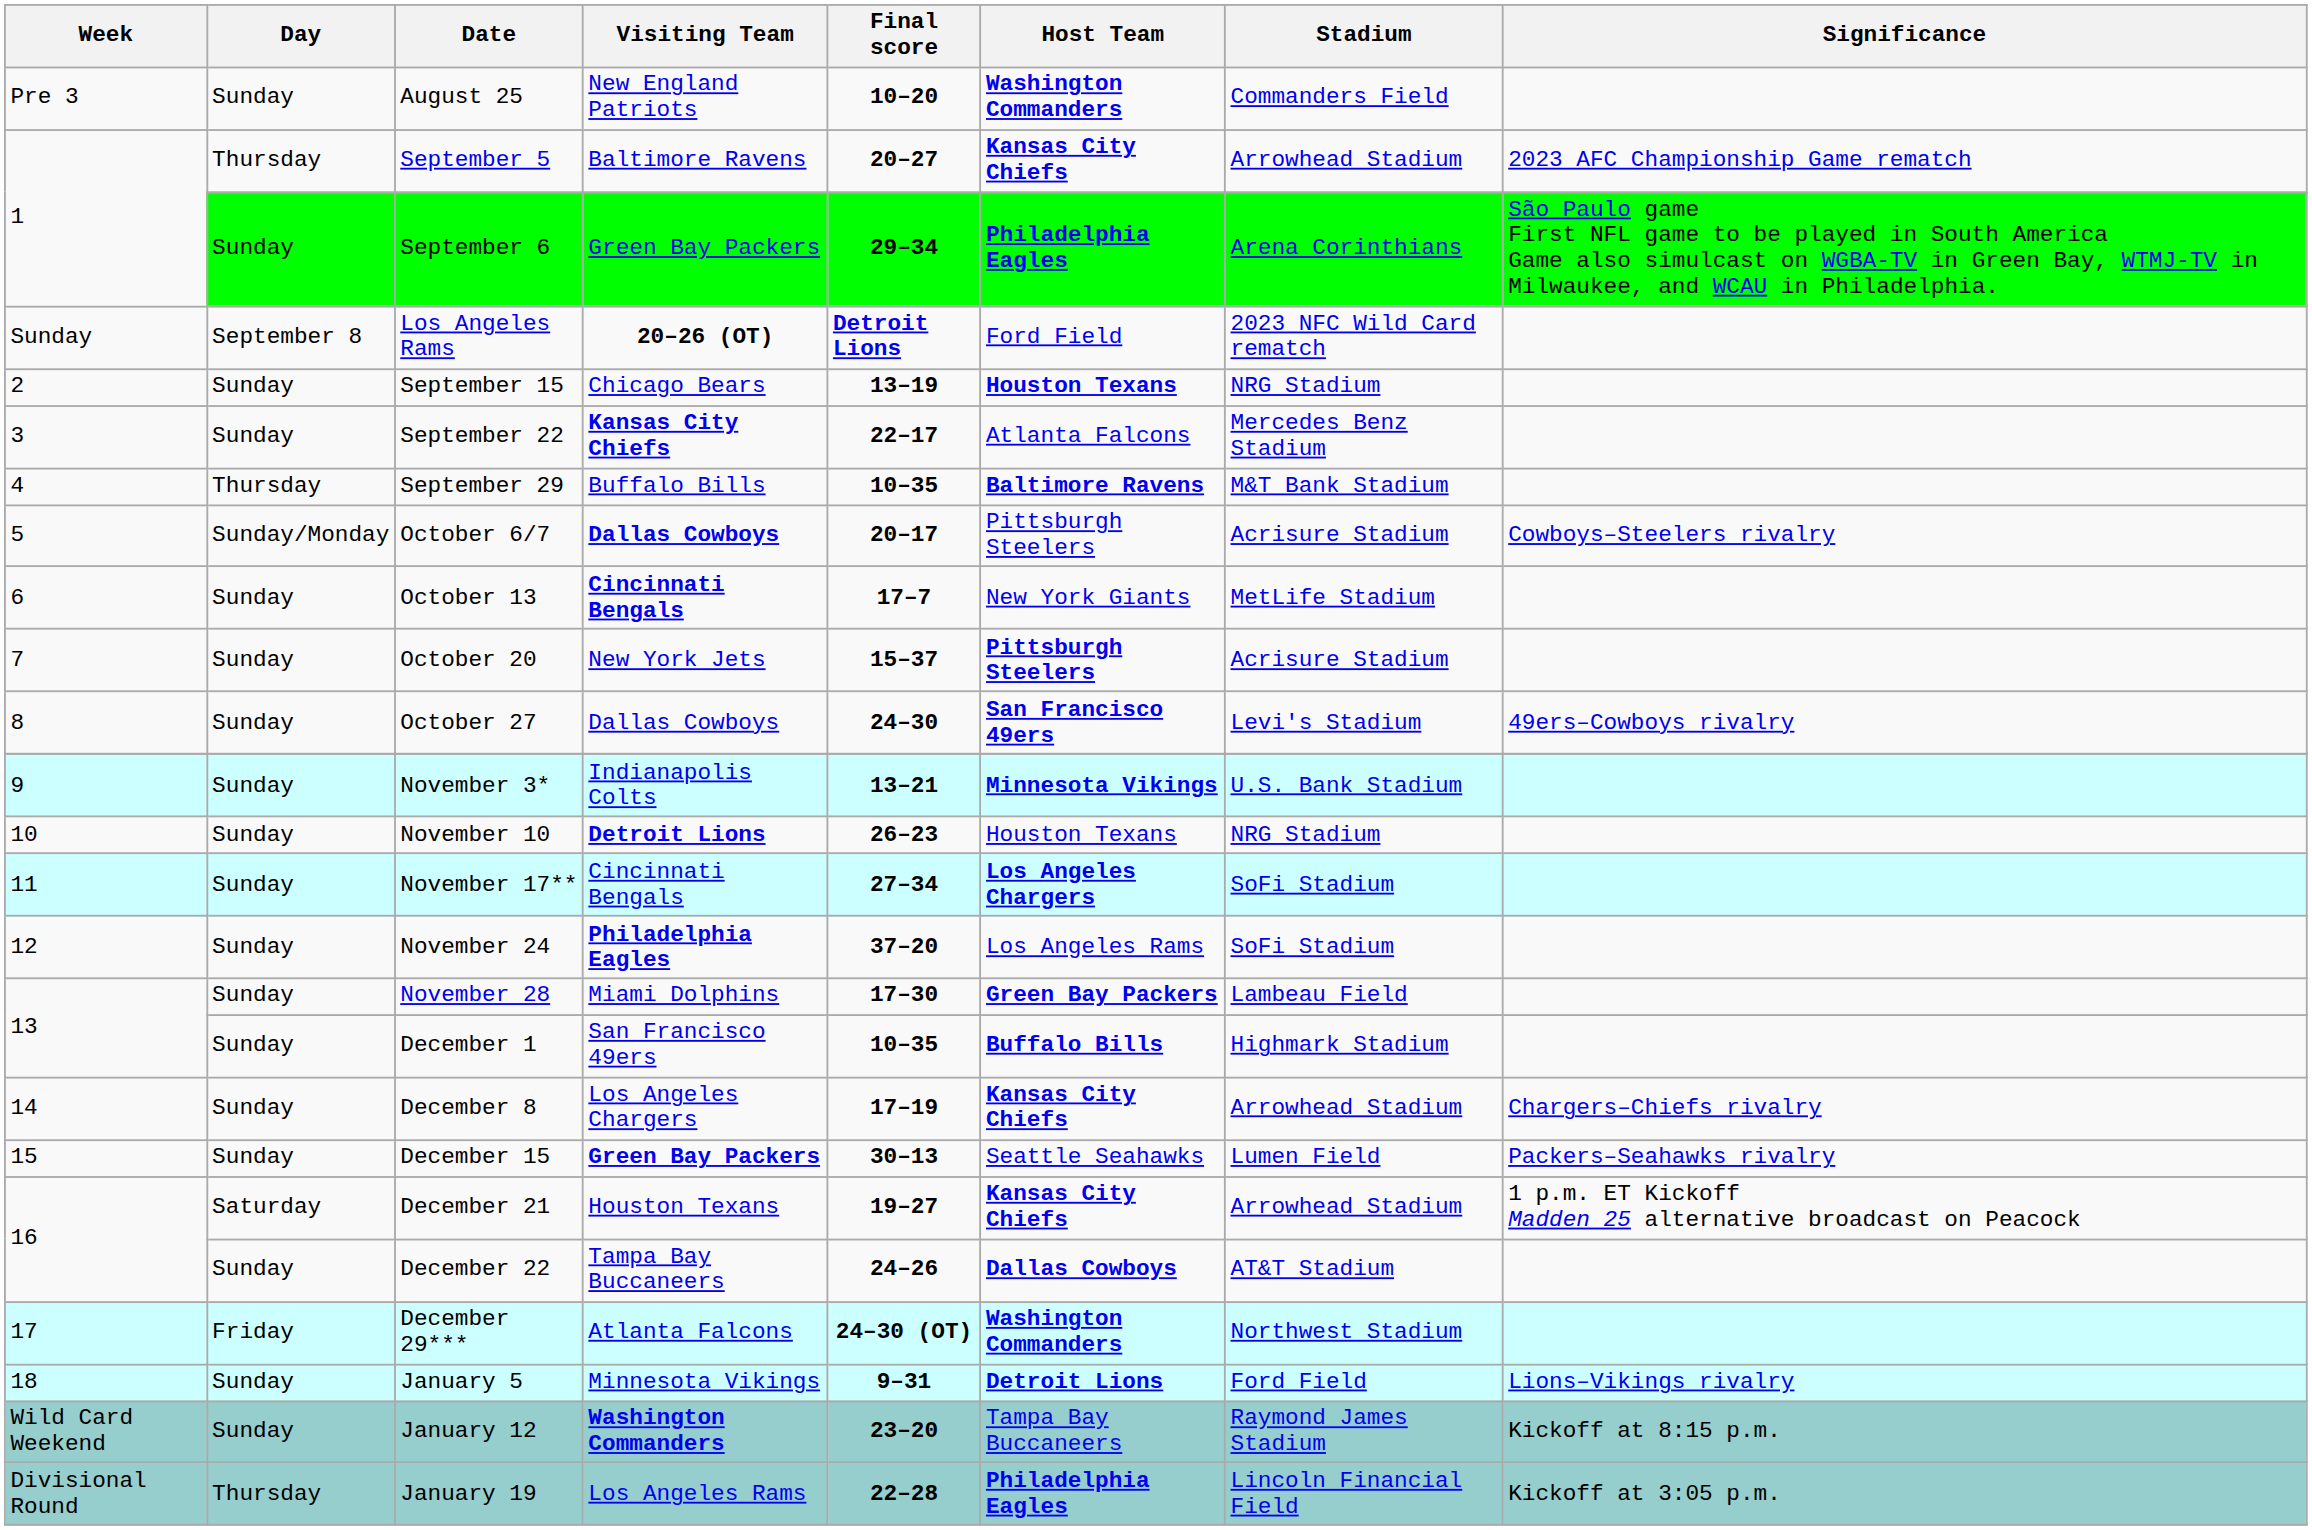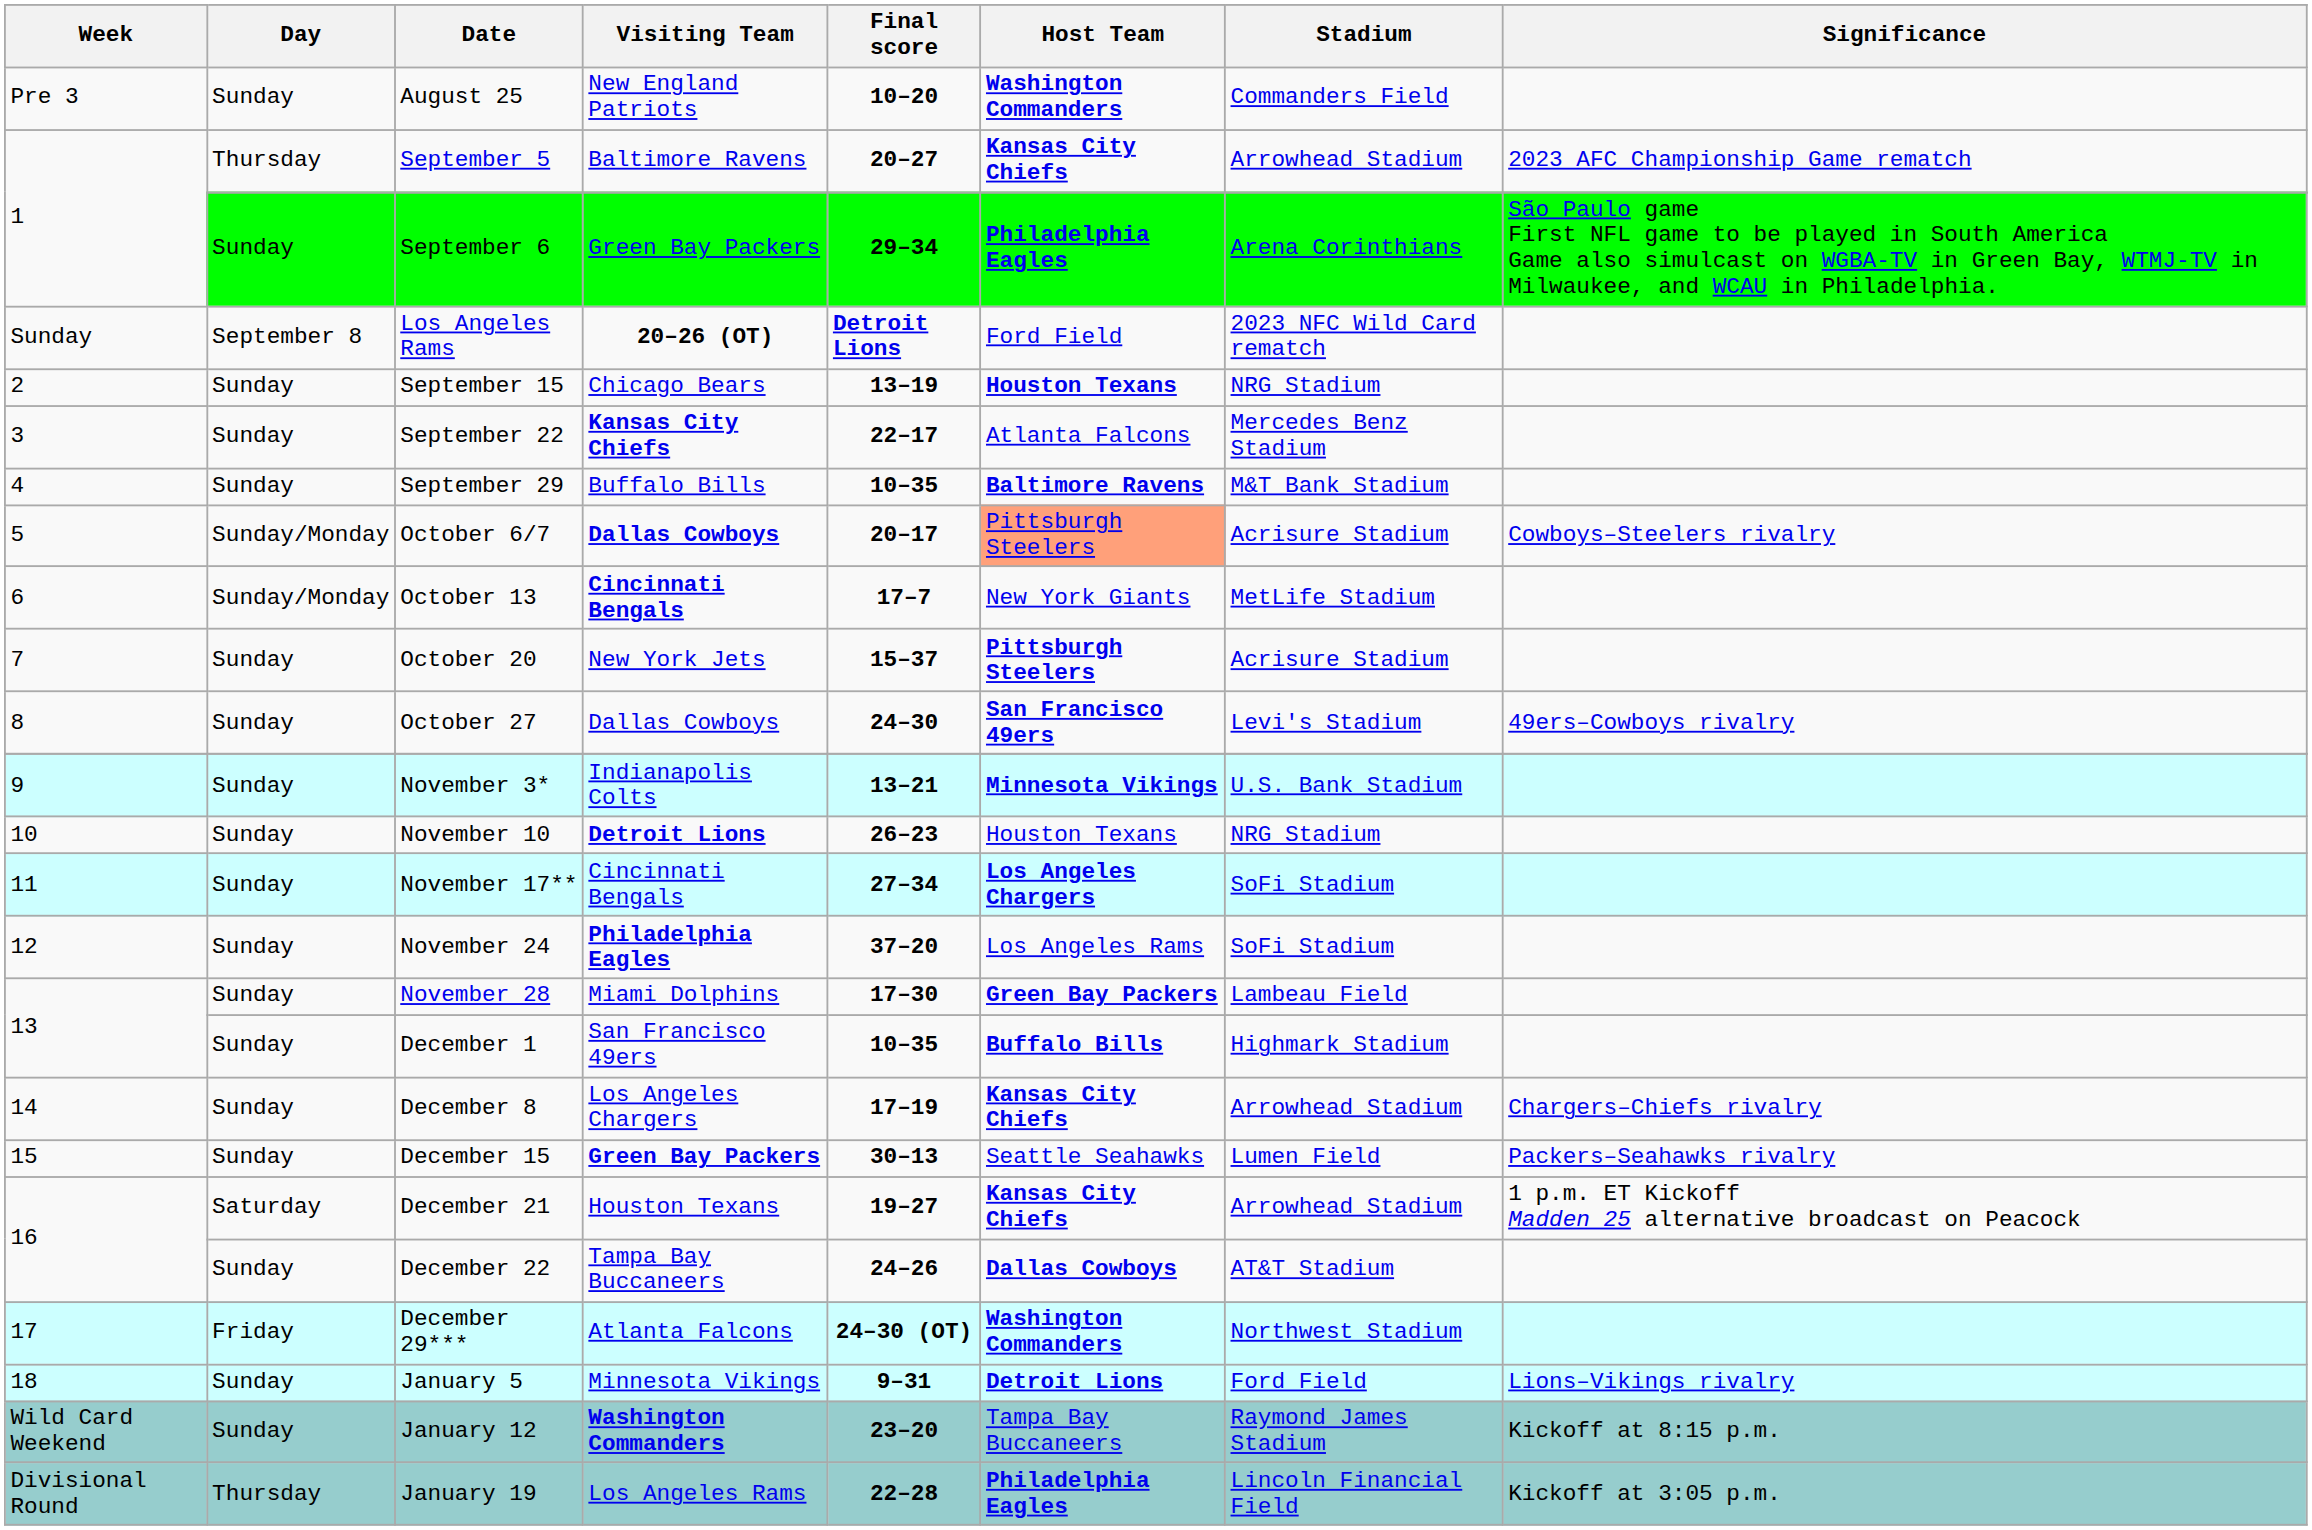(267, 486) Thursday -> (253, 486) Sunday
(1054, 536) no background -> (1054, 536) lightsalmon background
(253, 598) Sunday -> (301, 598) Sunday/Monday
